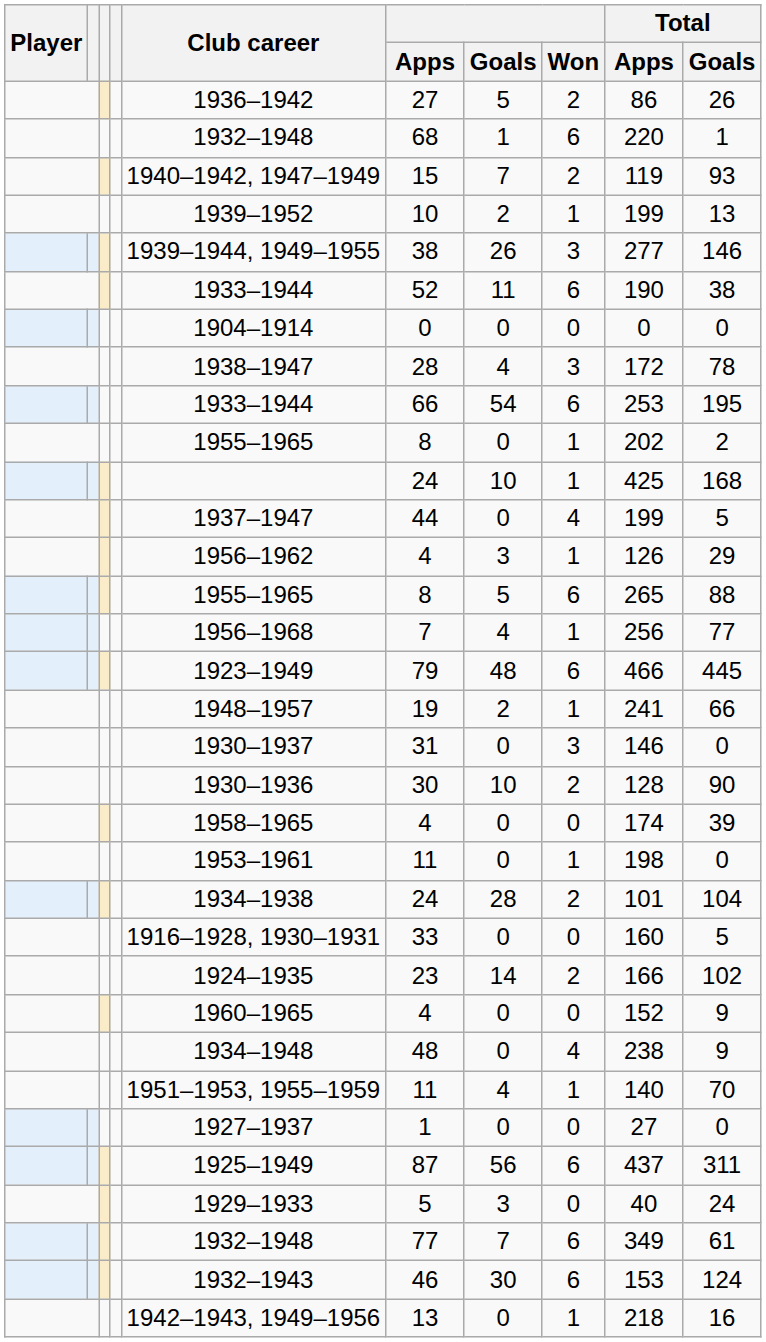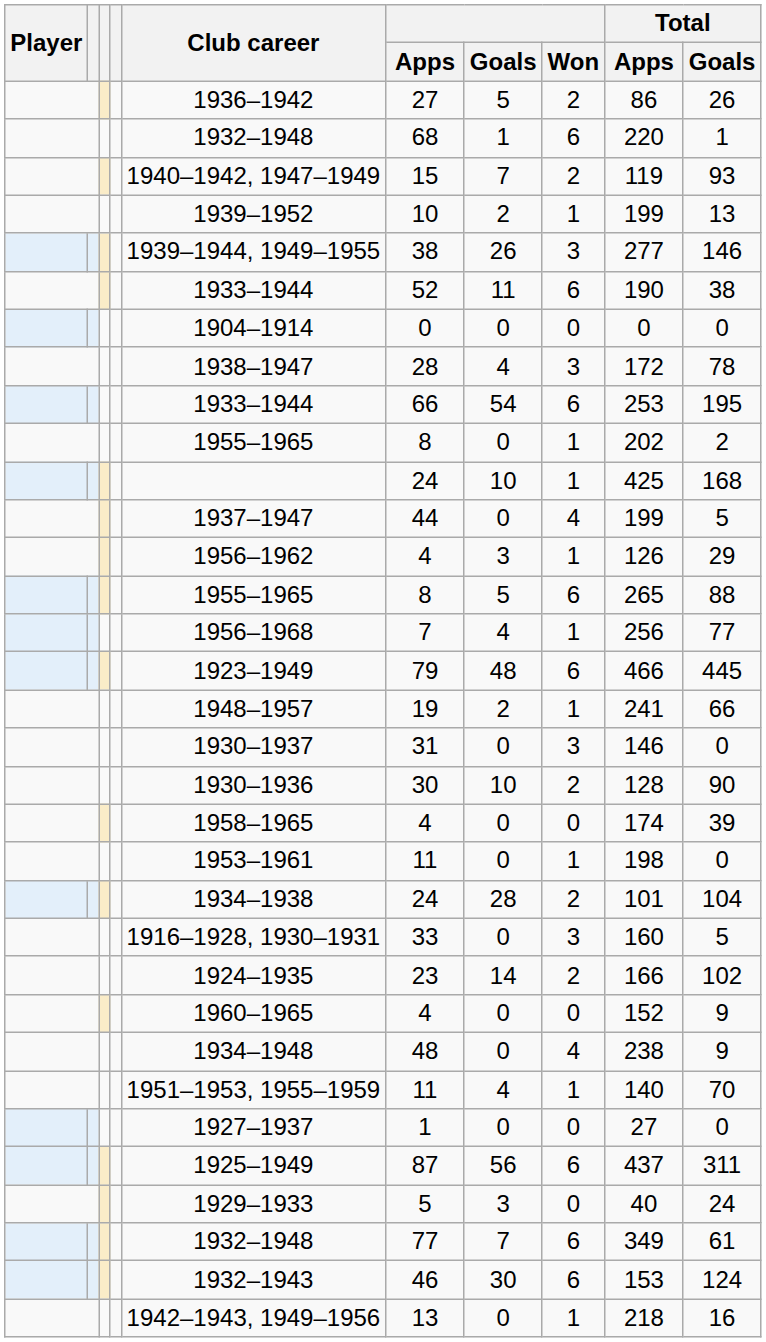(573, 937) 0 -> (573, 937) 3
